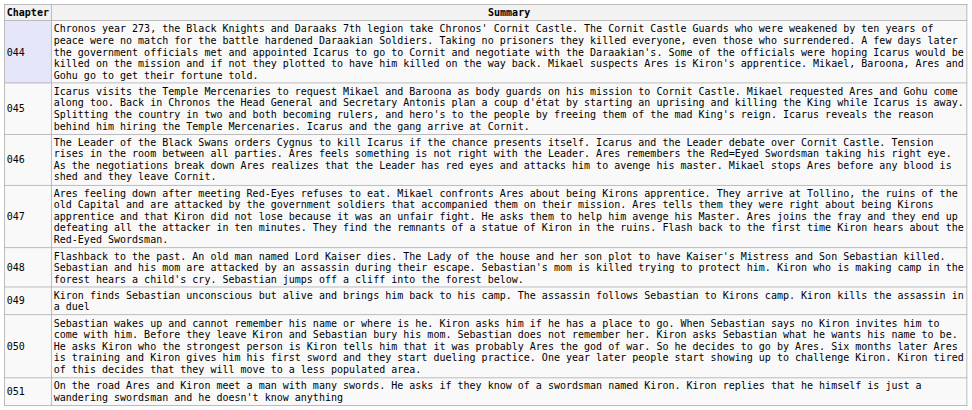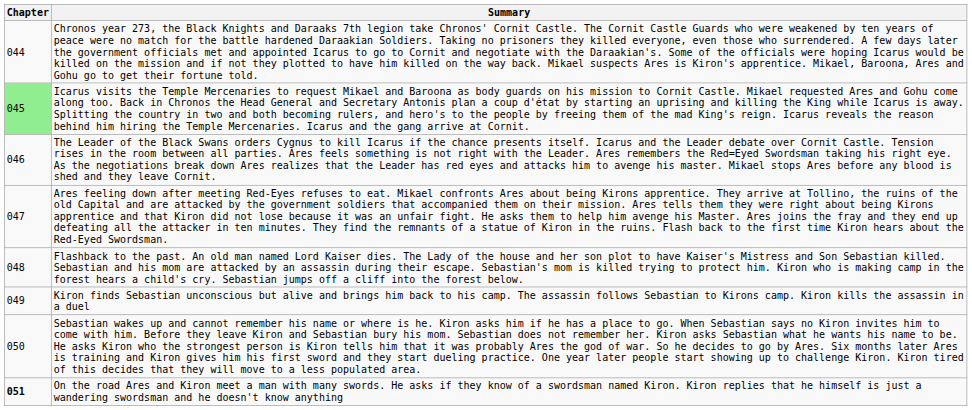(16, 52) lavender background -> (16, 52) no background
(16, 109) no background -> (16, 109) lightgreen background
(16, 391) normal -> (16, 391) bold
